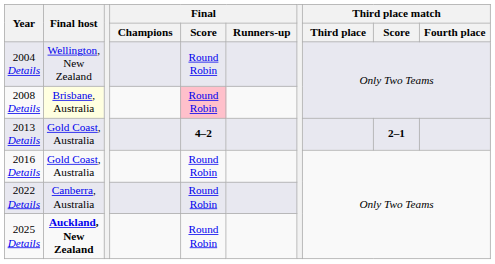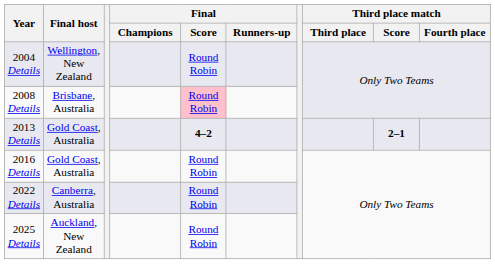(74, 102) lightyellow background -> (74, 102) no background
(74, 236) bold -> (74, 236) normal
